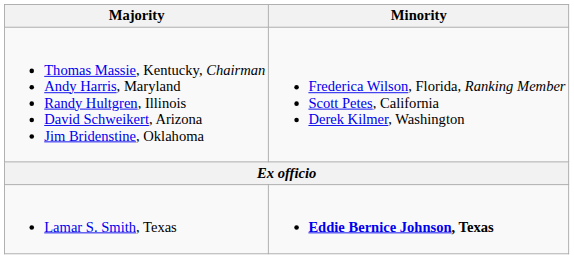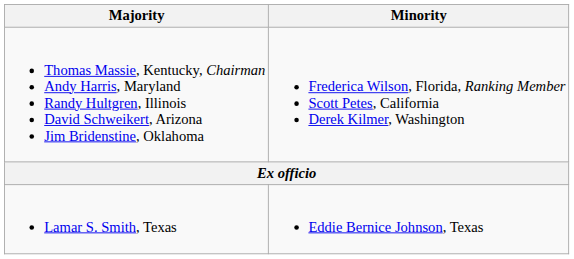(419, 227) bold -> (419, 227) normal
